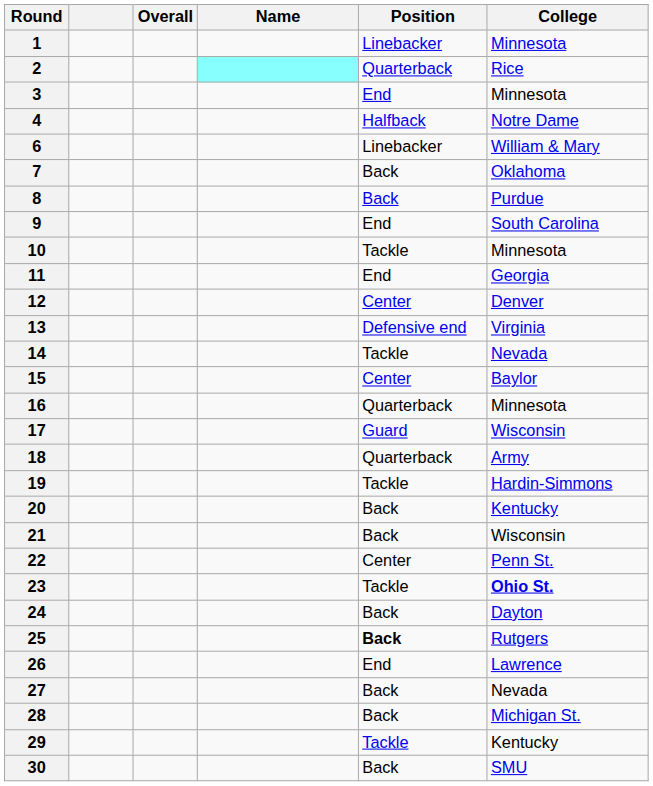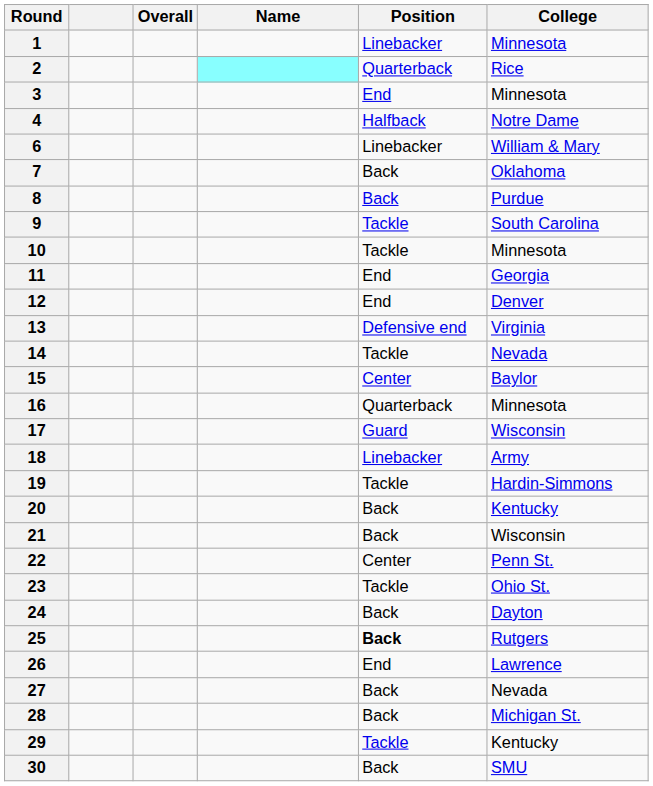(377, 224) End -> (385, 224) Tackle
(387, 302) Center -> (377, 302) End
(407, 457) Quarterback -> (402, 457) Linebacker
(522, 586) bold -> (520, 586) normal
